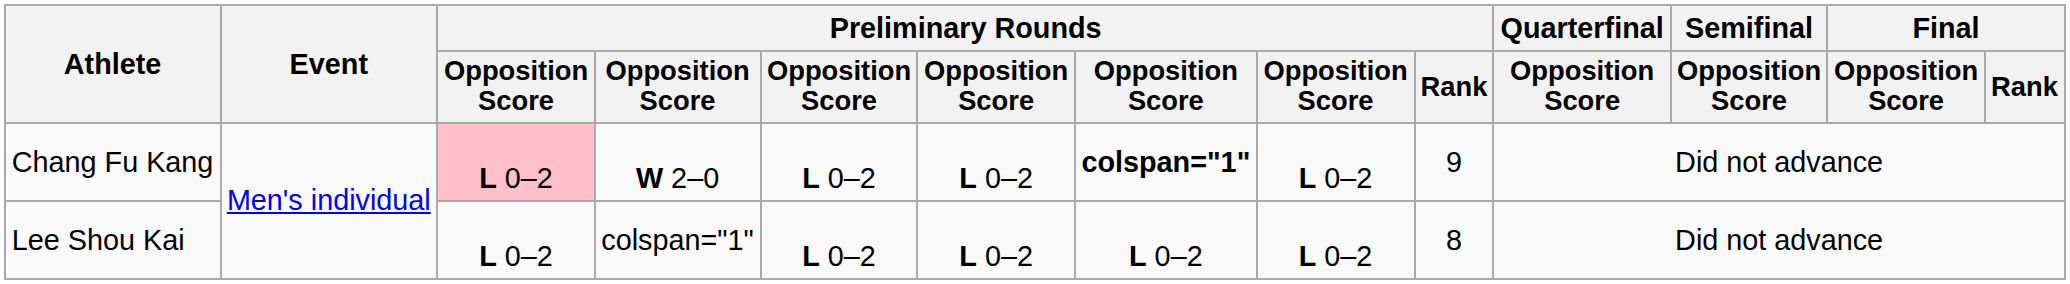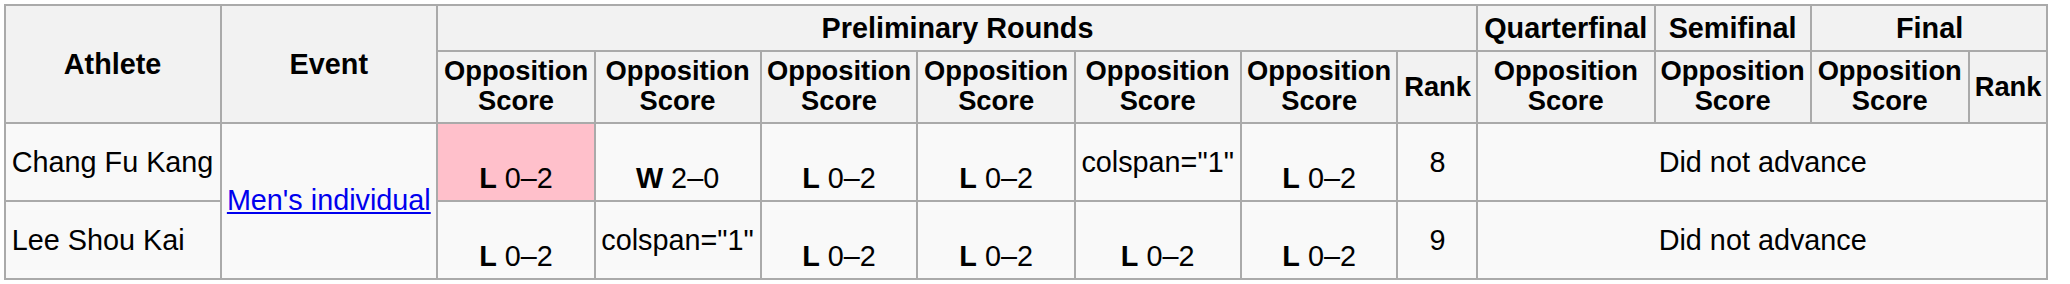(1166, 163) bold -> (1158, 163) normal
(1454, 163) 9 -> (1438, 163) 8
(1454, 240) 8 -> (1438, 240) 9
